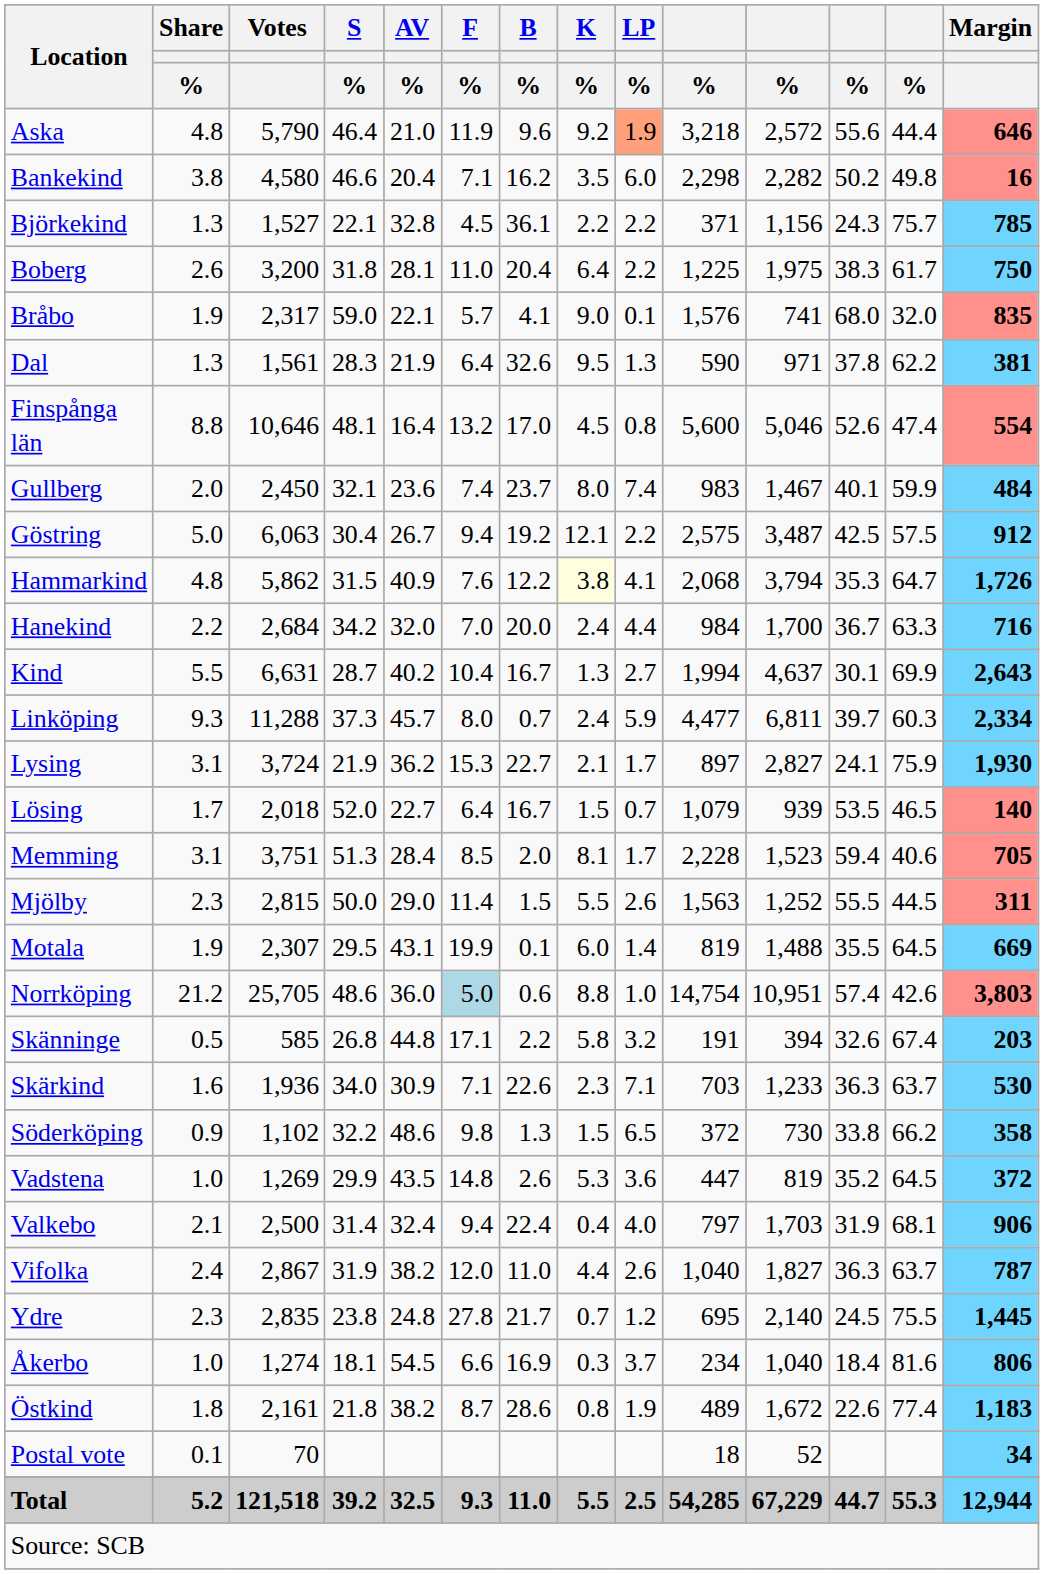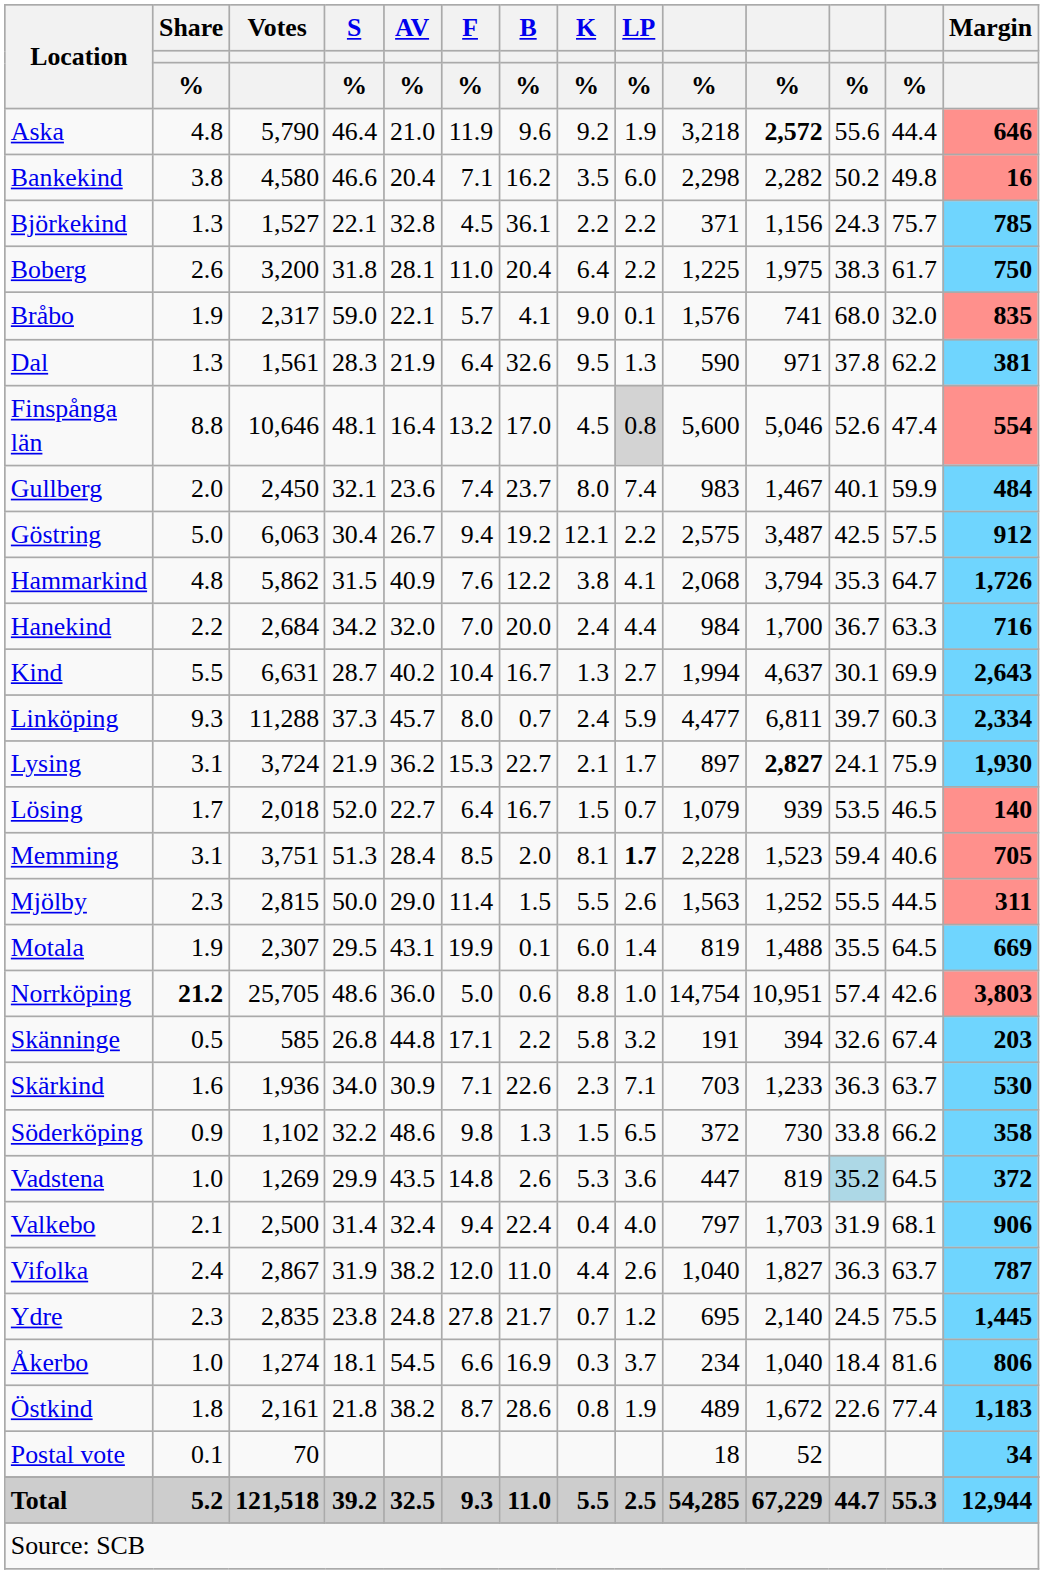(640, 131) lightsalmon background -> (640, 131) no background
(794, 131) normal -> (794, 131) bold
(640, 424) no background -> (640, 424) lightgrey background
(593, 579) lightyellow background -> (593, 579) no background
(794, 763) normal -> (794, 763) bold
(640, 855) normal -> (640, 855) bold
(201, 993) normal -> (201, 993) bold
(477, 993) lightblue background -> (477, 993) no background
(857, 1177) no background -> (857, 1177) lightblue background
